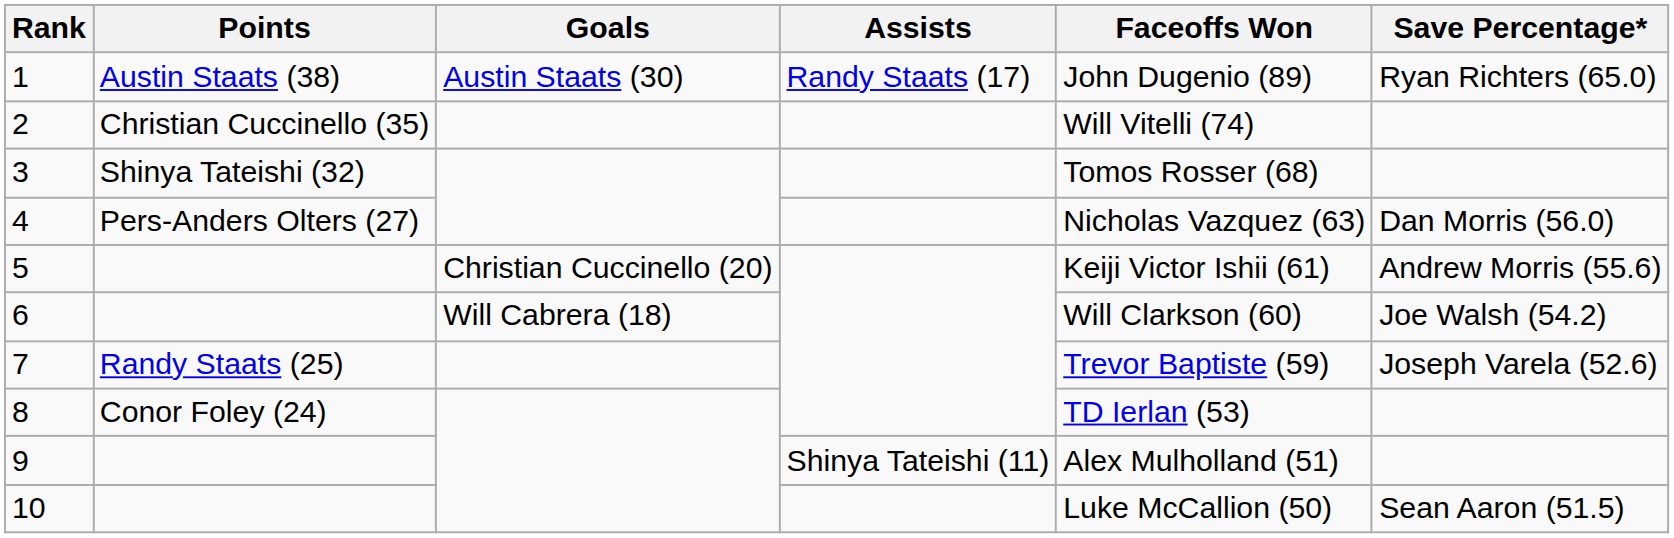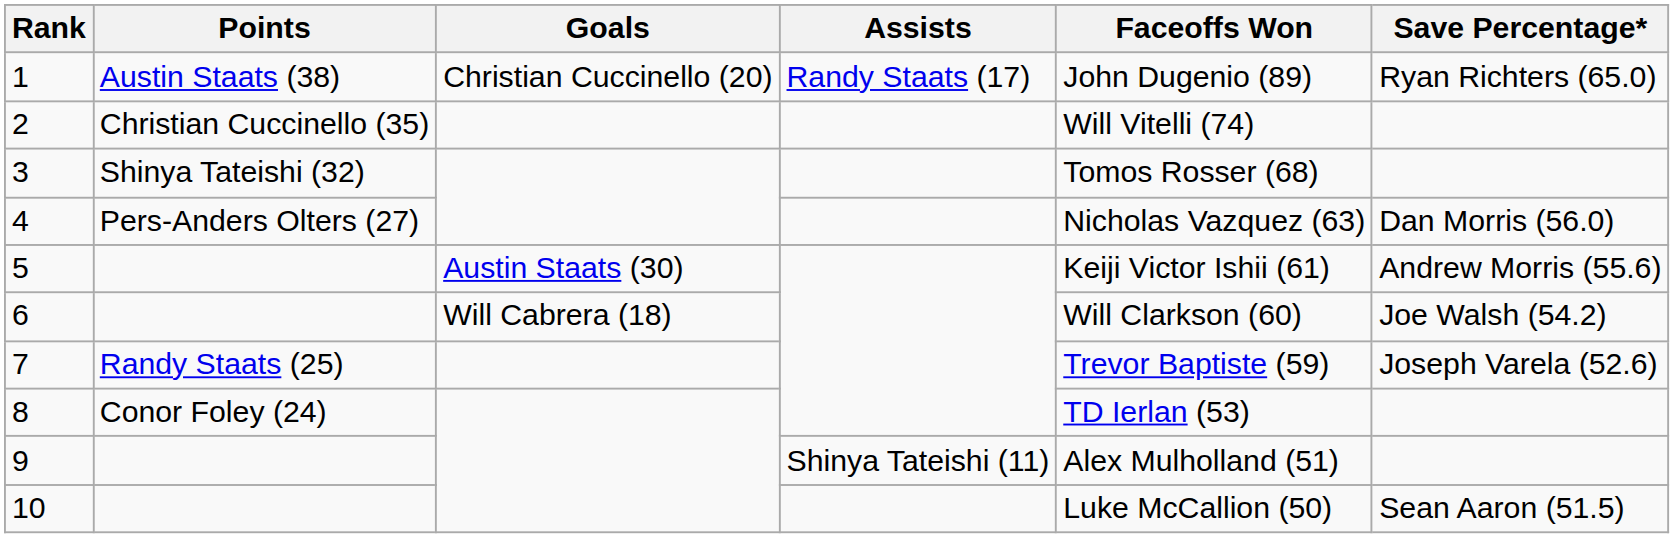(563, 76) Austin Staats (30) -> (608, 76) Christian Cuccinello (20)
(608, 268) Christian Cuccinello (20) -> (563, 268) Austin Staats (30)
